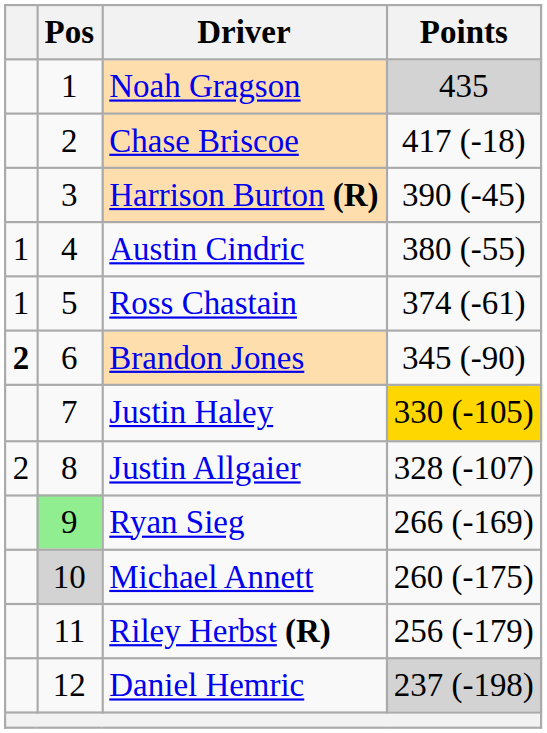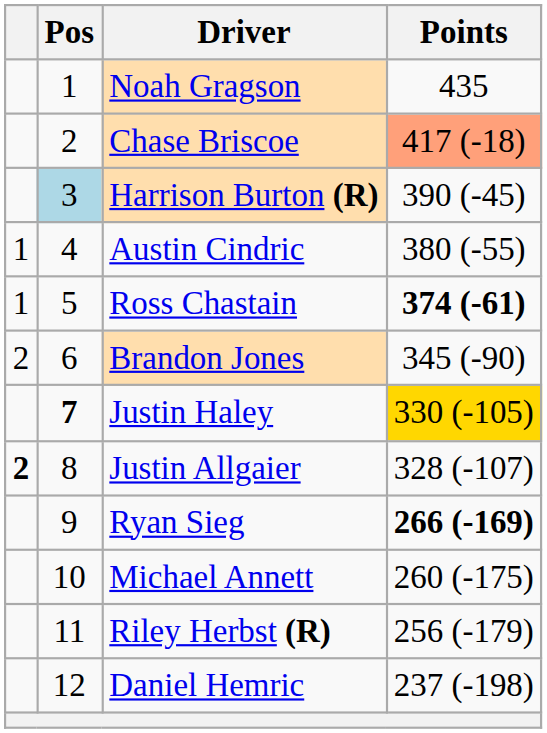(464, 86) lightgrey background -> (464, 86) no background
(464, 140) no background -> (464, 140) lightsalmon background
(69, 195) no background -> (69, 195) lightblue background
(464, 303) normal -> (464, 303) bold
(21, 358) bold -> (21, 358) normal
(69, 412) normal -> (69, 412) bold
(21, 466) normal -> (21, 466) bold
(69, 521) lightgreen background -> (69, 521) no background
(464, 521) normal -> (464, 521) bold
(69, 575) lightgrey background -> (69, 575) no background
(464, 684) lightgrey background -> (464, 684) no background
